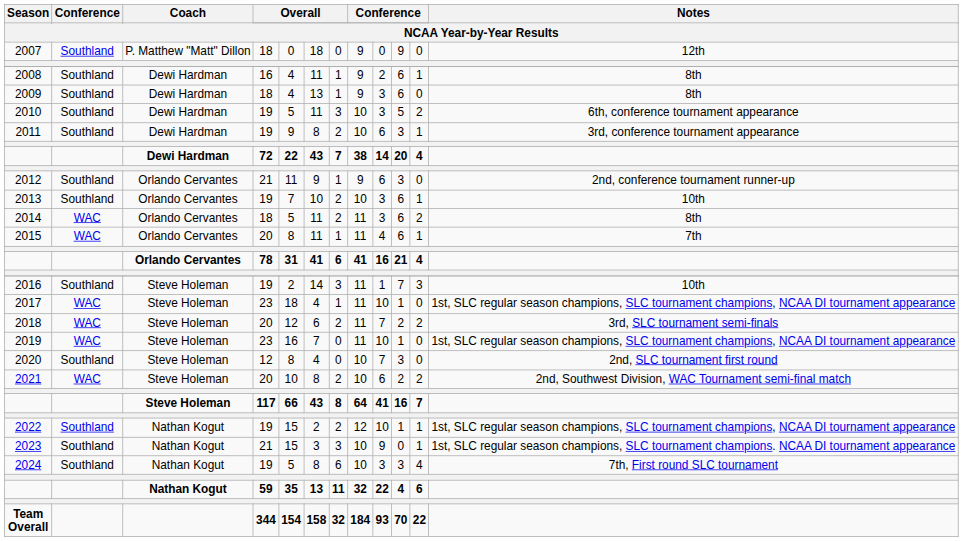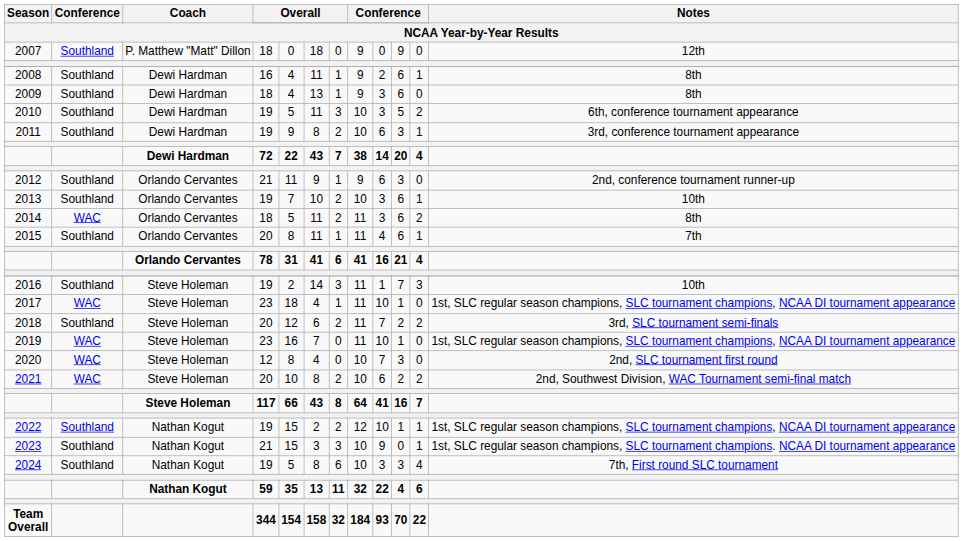(87, 236) WAC -> (87, 236) Southland
(87, 322) WAC -> (87, 322) Southland
(87, 360) Southland -> (87, 360) WAC
